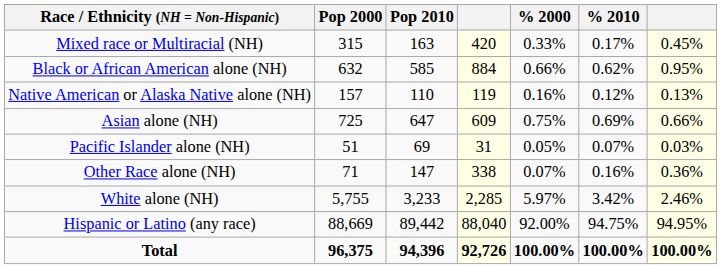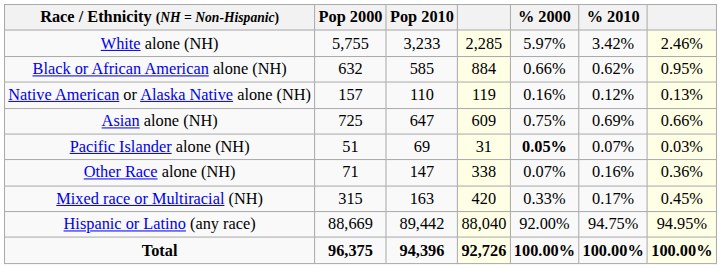rows swapped: (160, 198) <-> (160, 43)
(544, 146) normal -> (544, 146) bold
